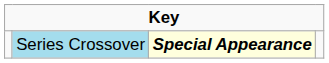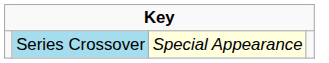(232, 44) bold -> (228, 44) normal
